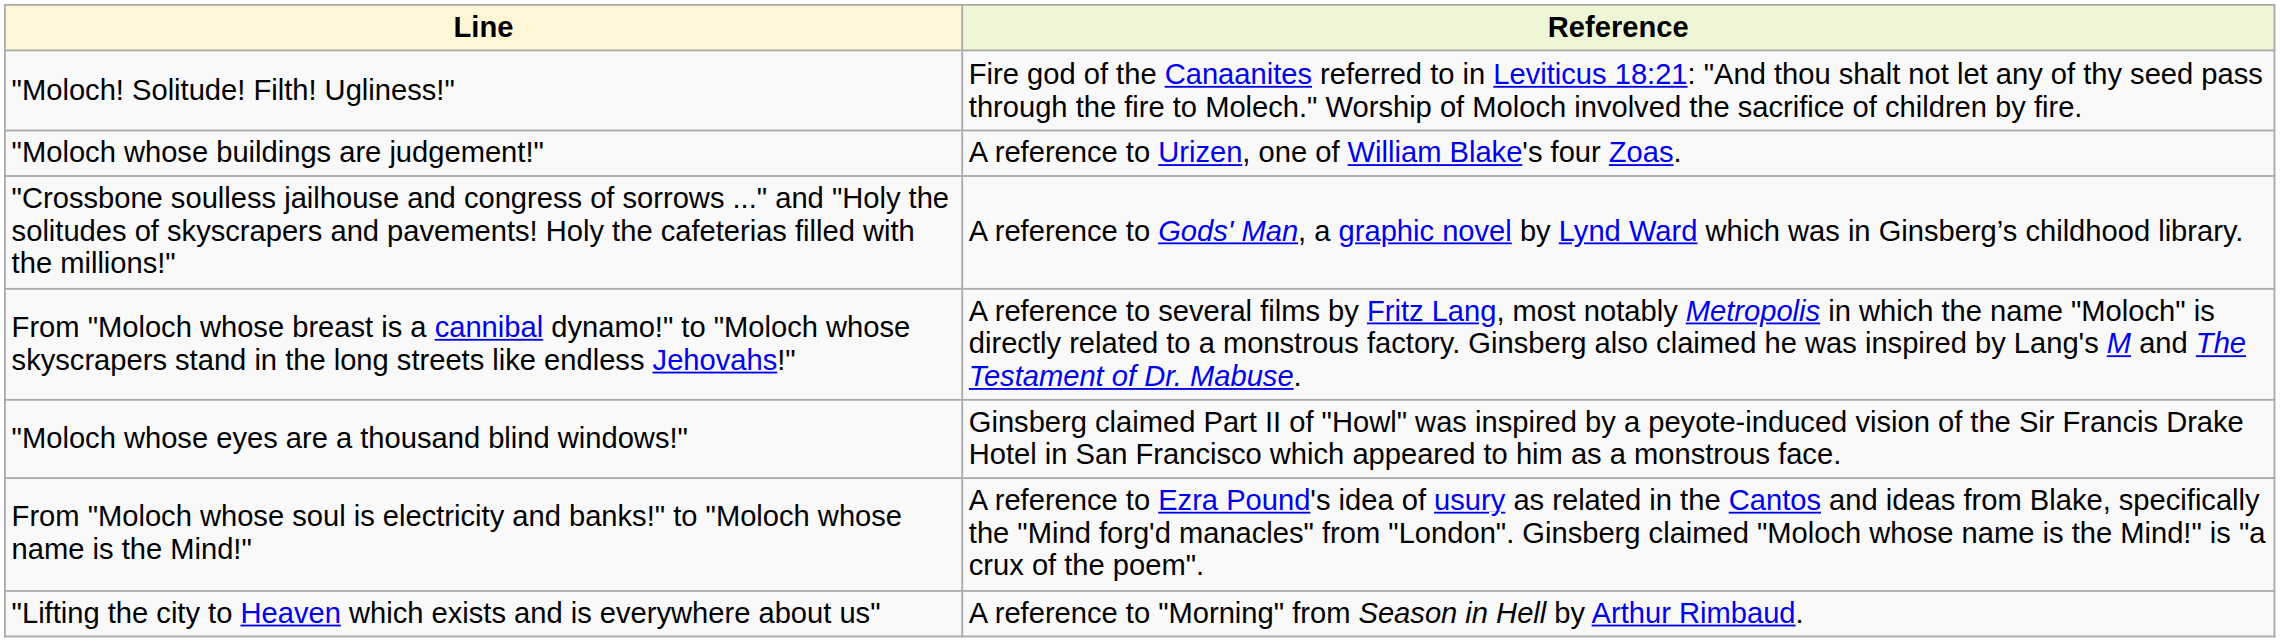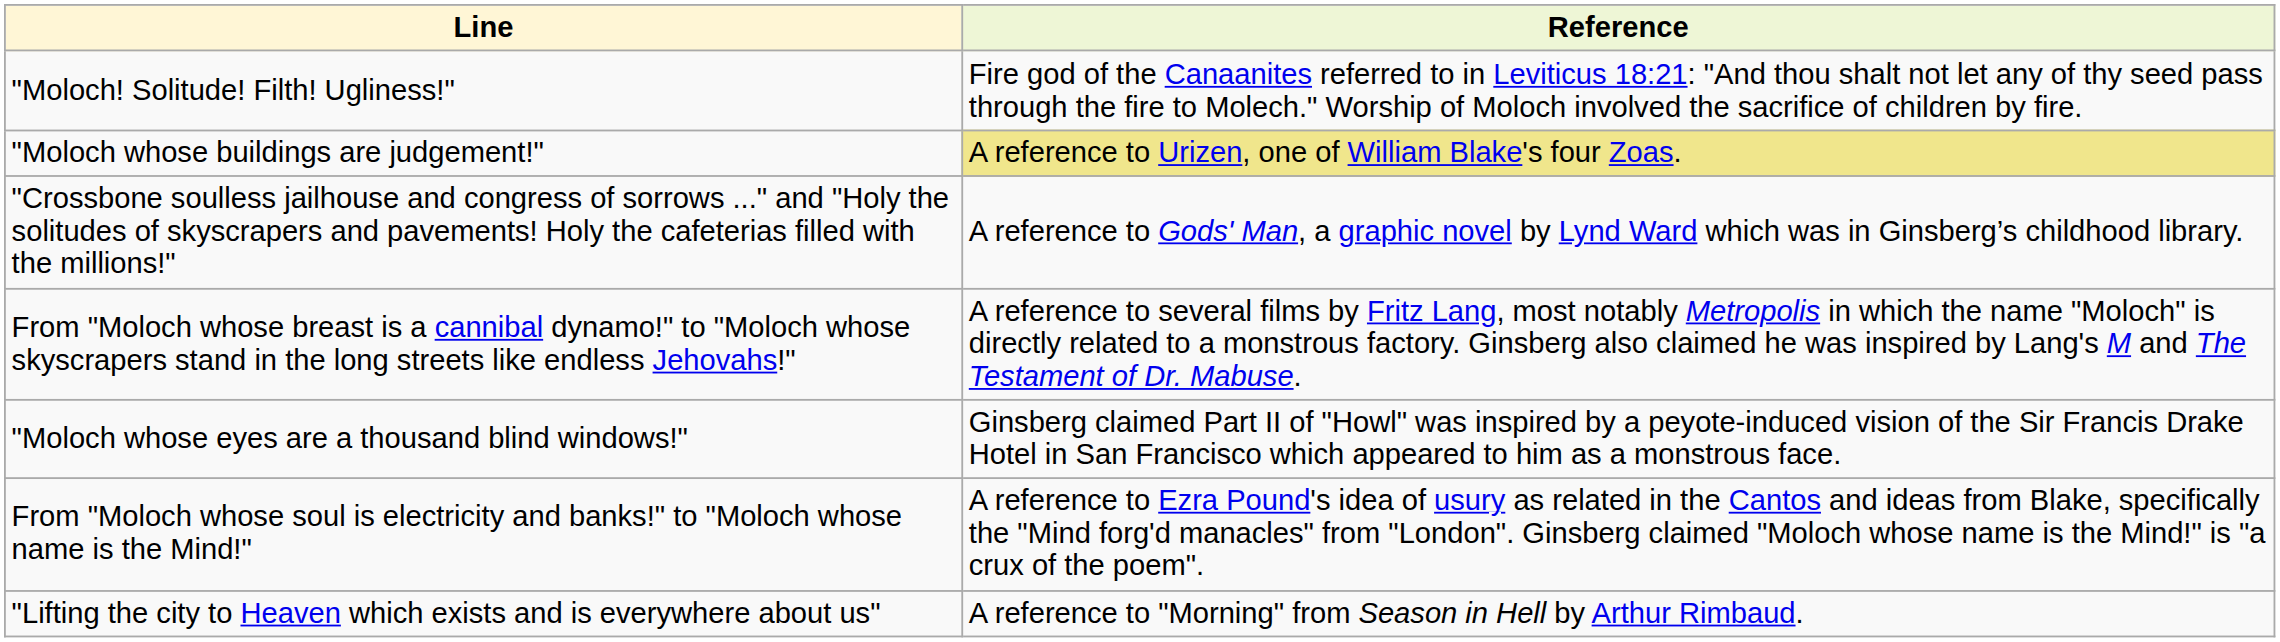(1325, 152) no background -> (1325, 152) khaki background
